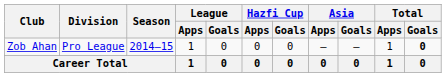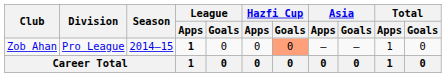(191, 47) normal -> (191, 47) bold
(290, 47) no background -> (290, 47) lightsalmon background
(423, 47) bold -> (423, 47) normal
